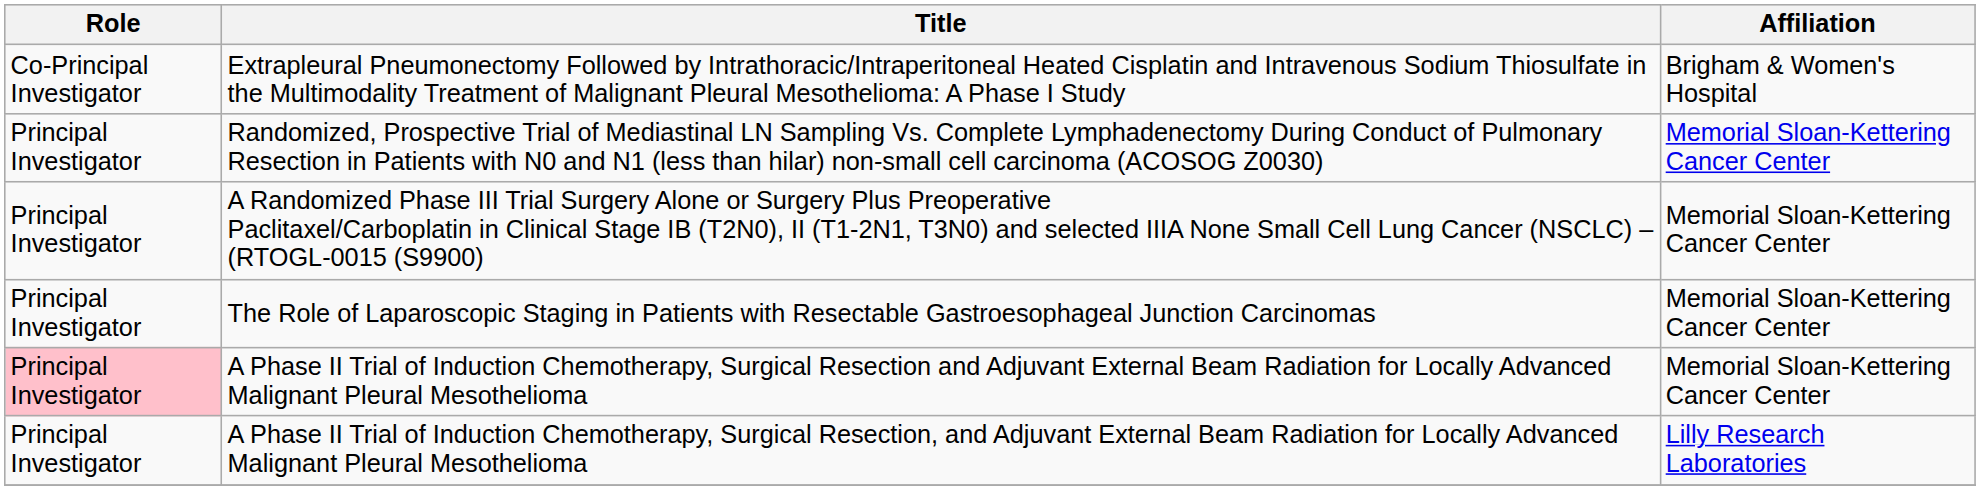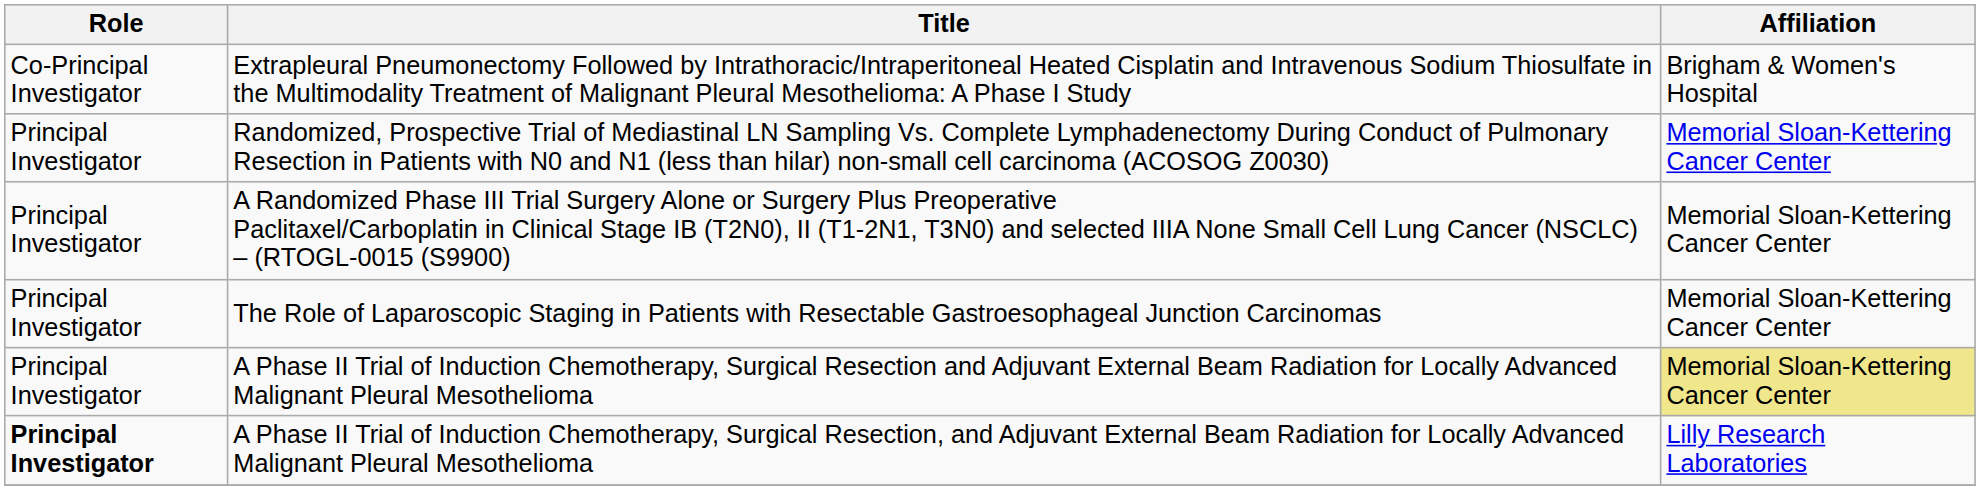(76, 381) pink background -> (76, 381) no background
(1808, 381) no background -> (1809, 381) khaki background
(76, 449) normal -> (82, 449) bold
